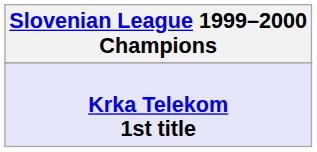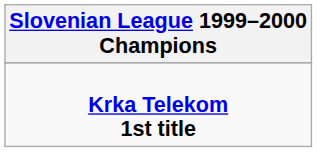(158, 116) lavender background -> (158, 116) no background
